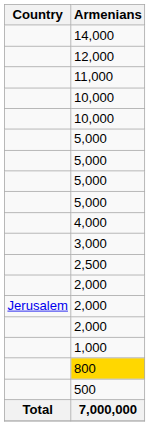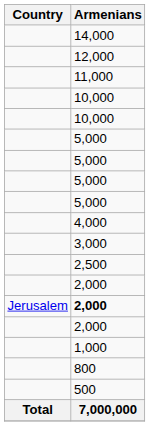(90, 306) normal -> (90, 306) bold
(85, 368) gold background -> (85, 368) no background
